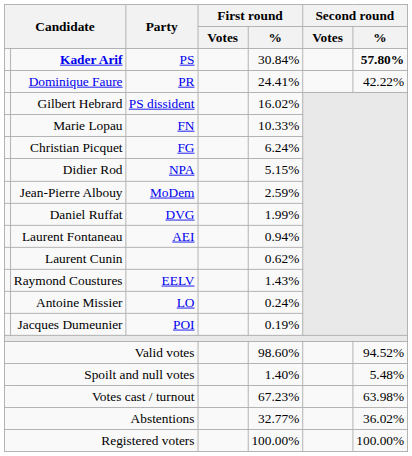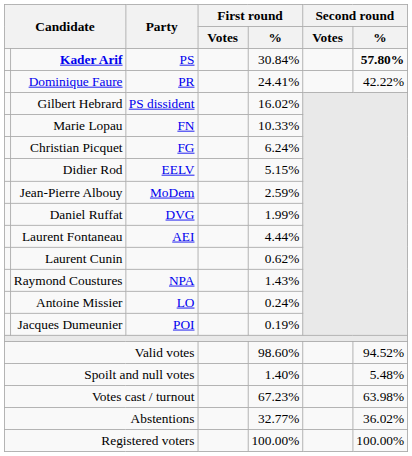(182, 170) NPA -> (178, 170) EELV
(282, 236) 0.94% -> (282, 236) 4.44%
(178, 280) EELV -> (182, 280) NPA
